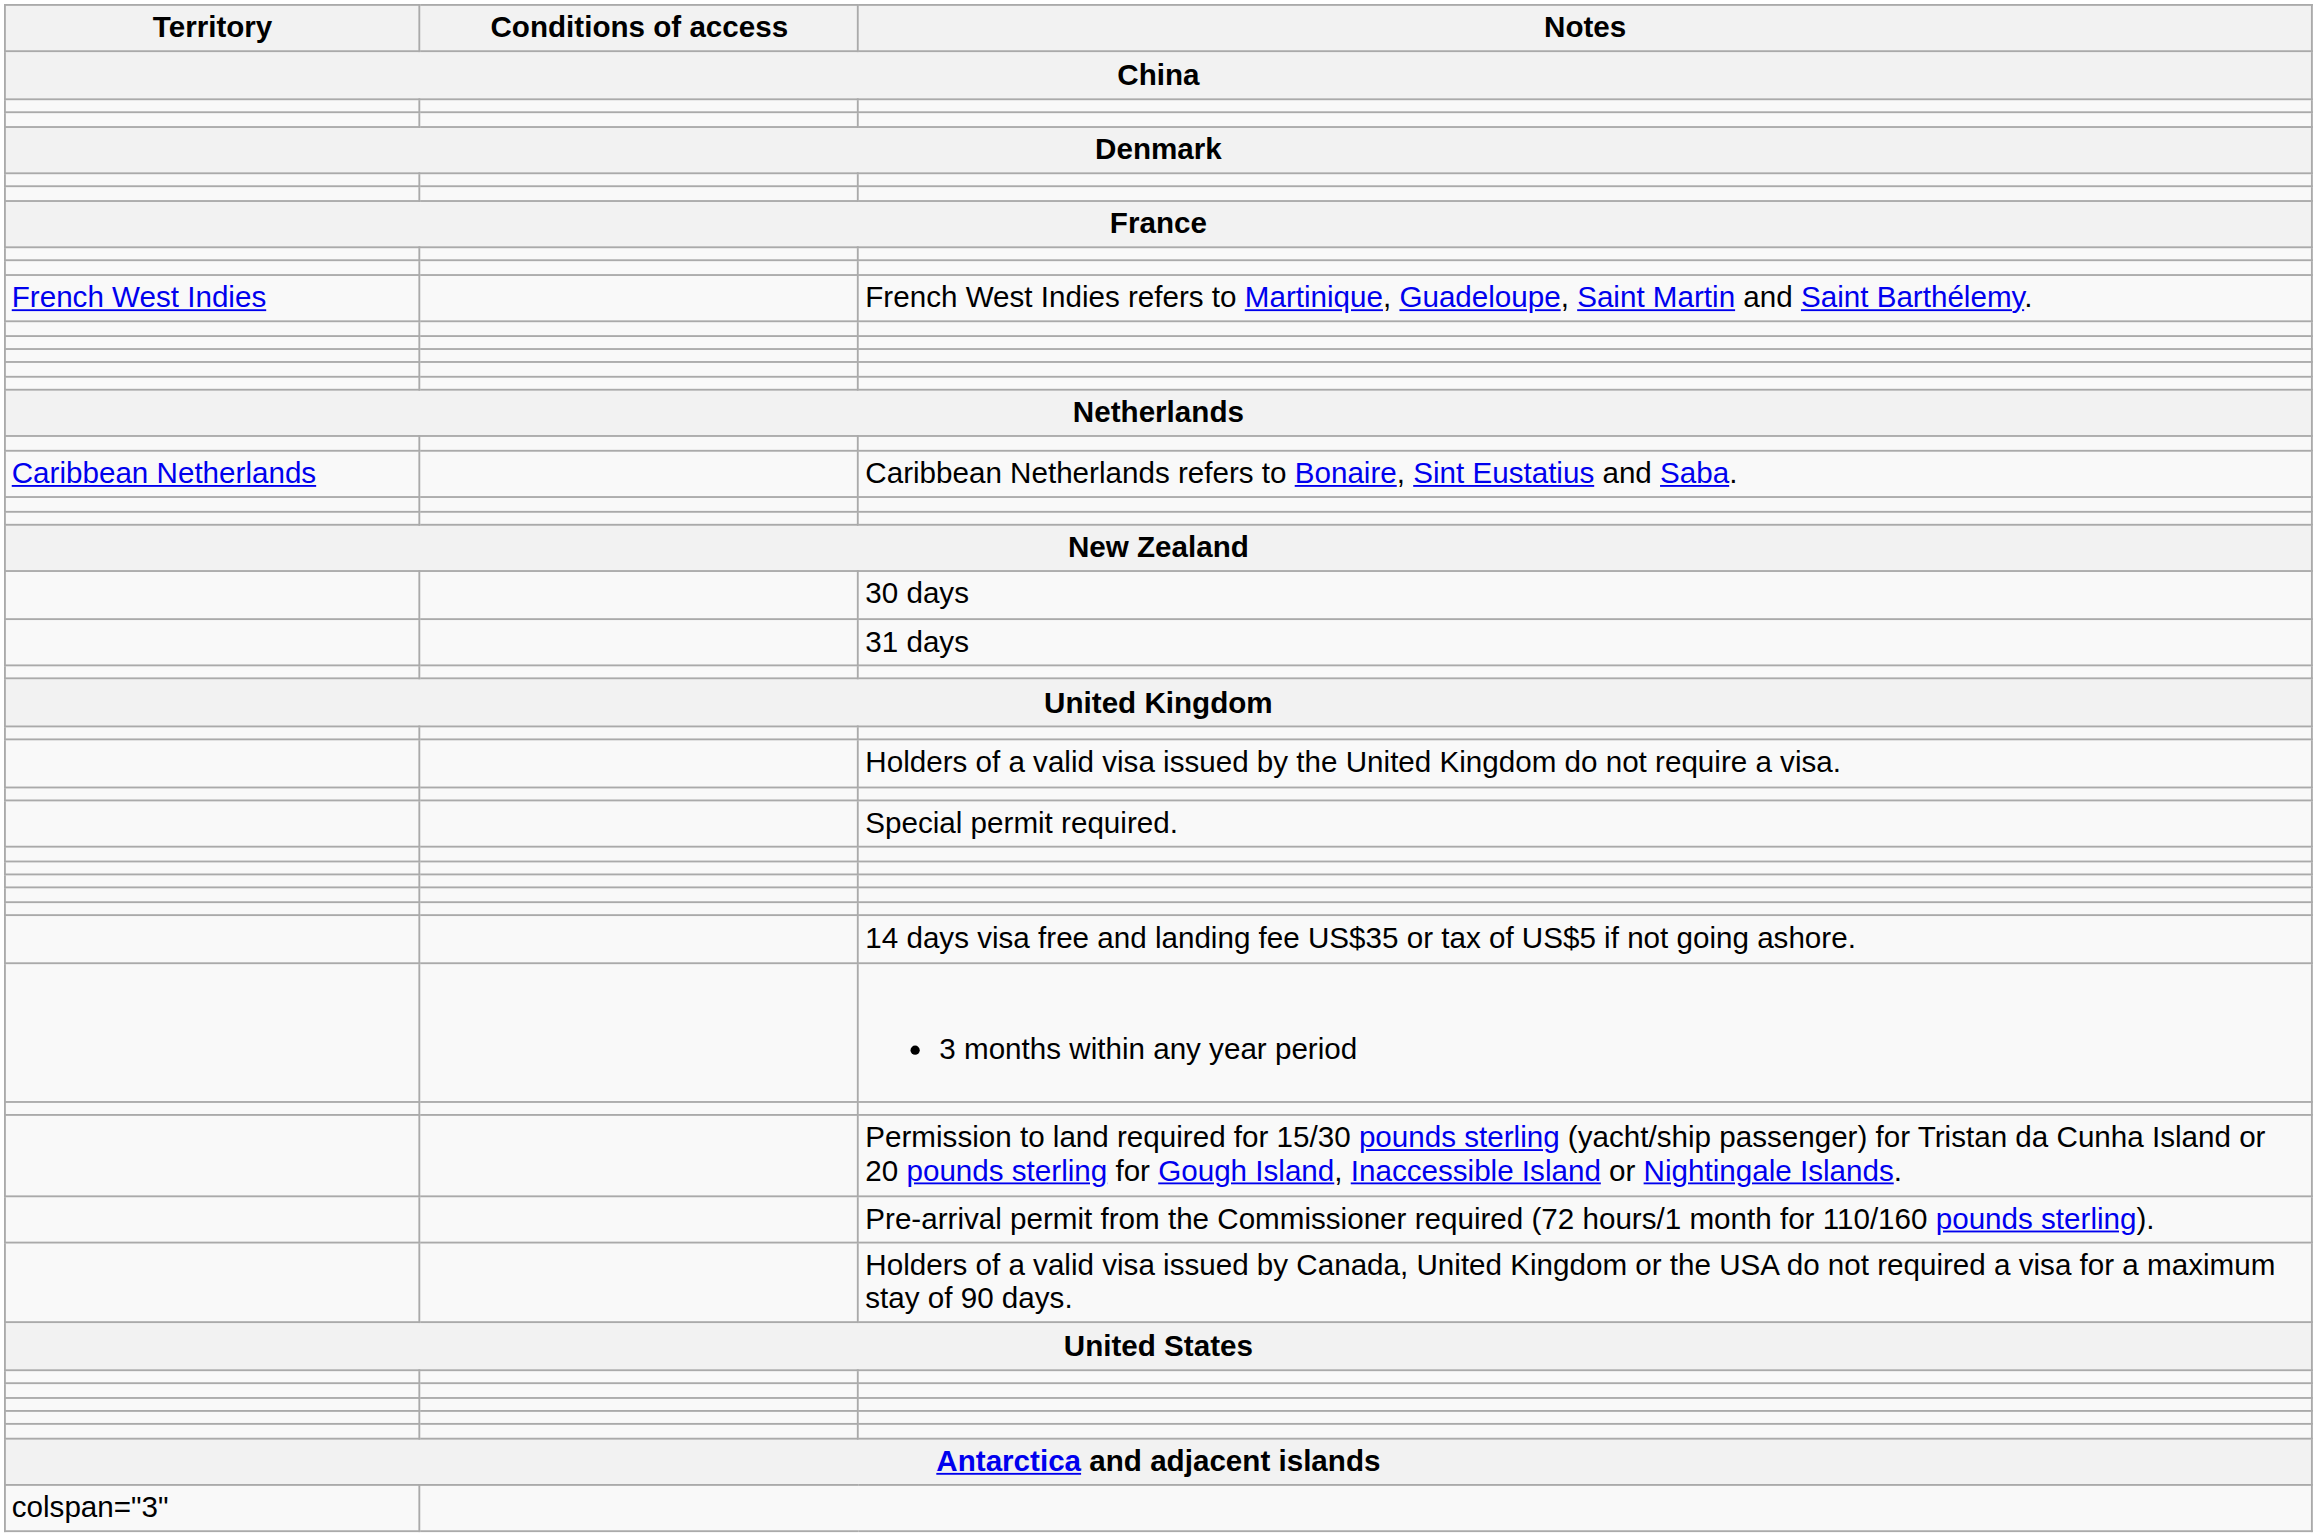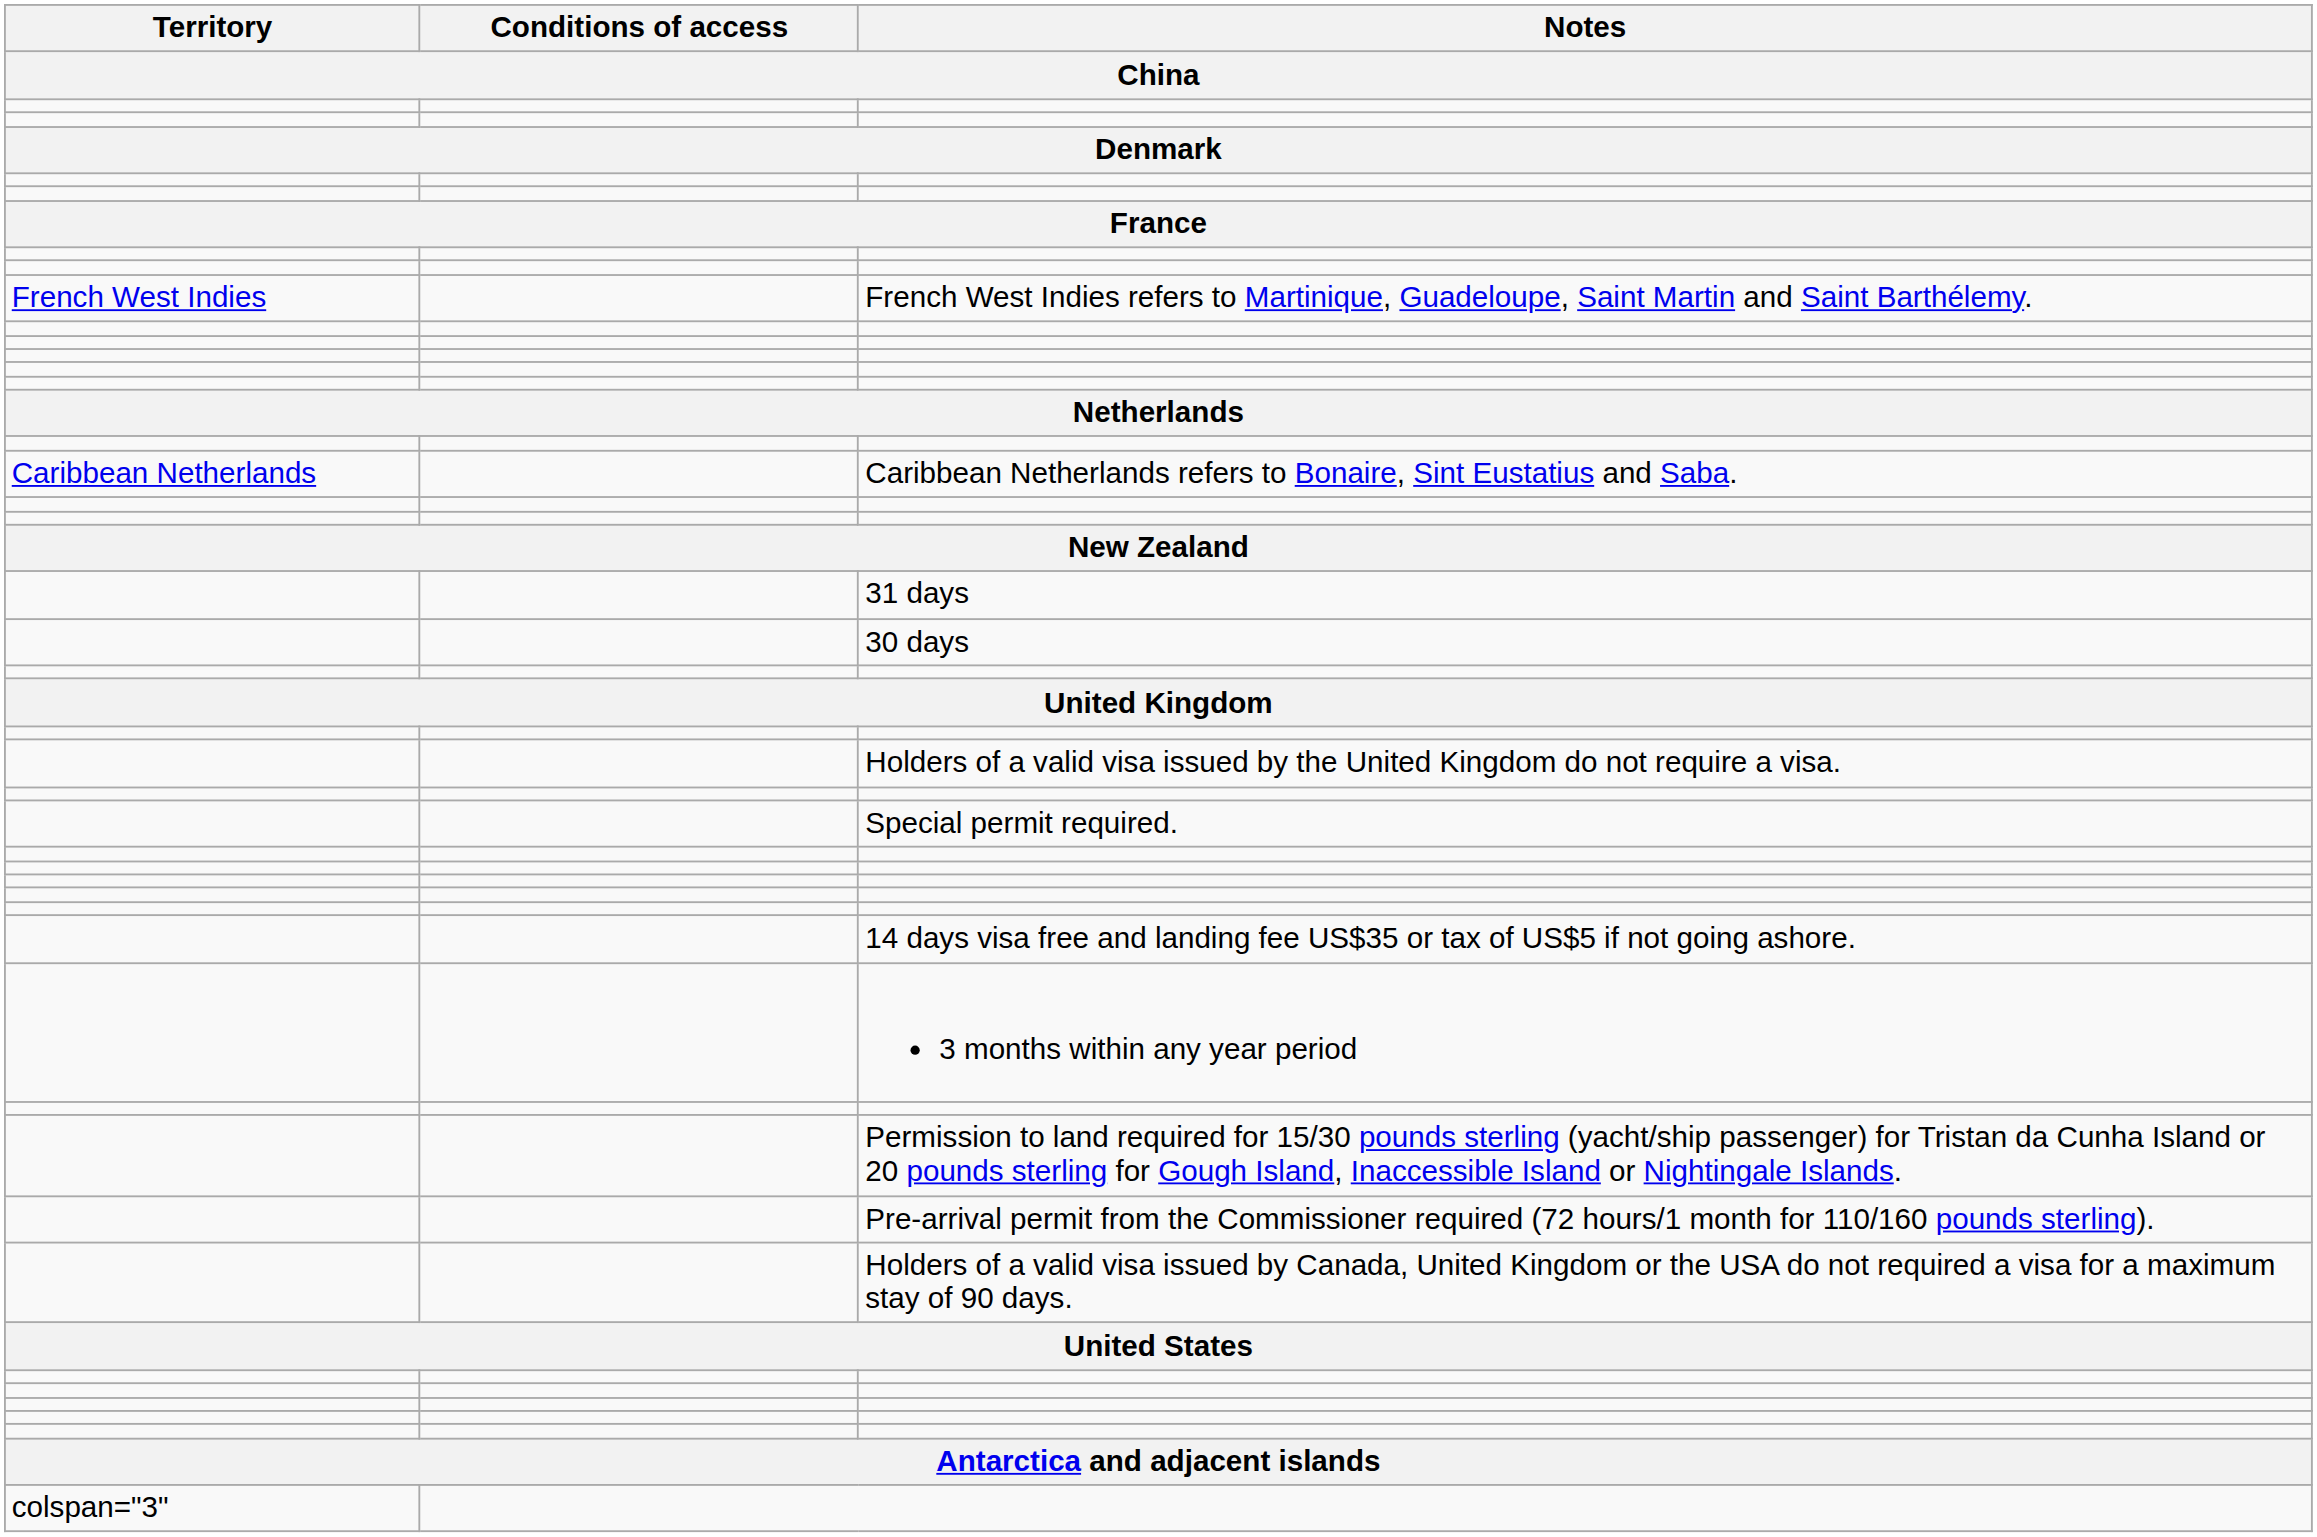rows swapped: (213, 642) <-> (213, 595)
